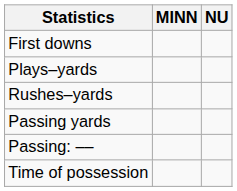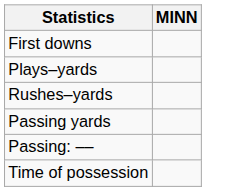- column: (217, 17)
